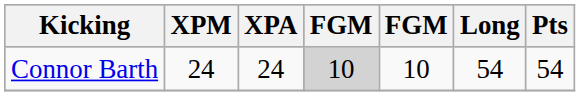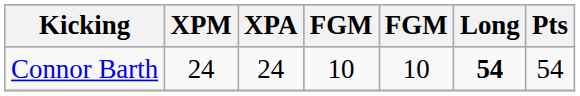(341, 68) lightgrey background -> (341, 68) no background
(490, 68) normal -> (490, 68) bold
